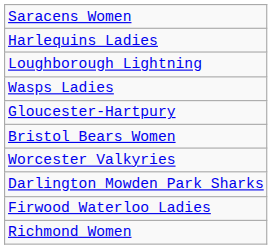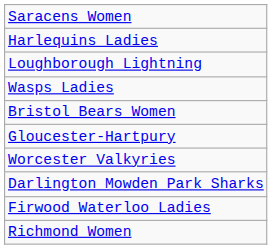(92, 112) Gloucester-Hartpury -> (92, 112) Bristol Bears Women
(92, 136) Bristol Bears Women -> (92, 136) Gloucester-Hartpury
